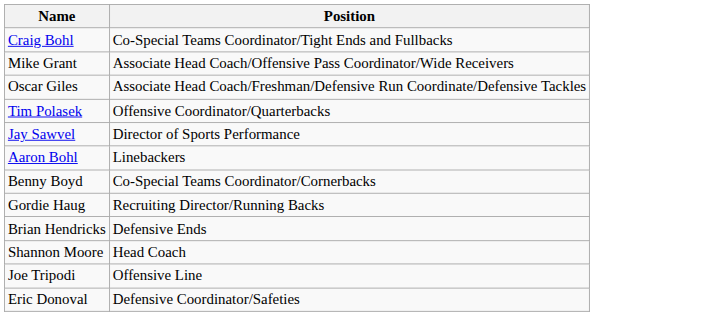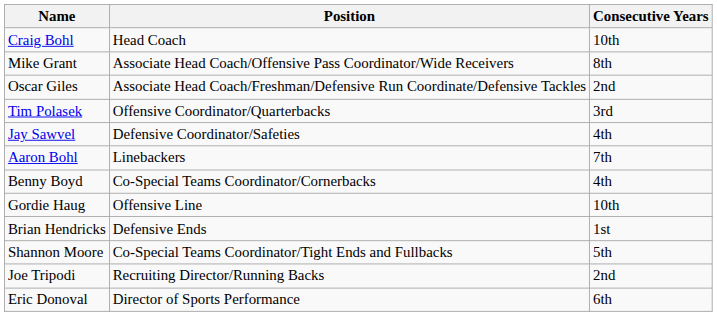+ column: (651, 16)
(283, 39) Co-Special Teams Coordinator/Tight Ends and Fullbacks -> (149, 39) Head Coach
(206, 134) Director of Sports Performance -> (206, 134) Defensive Coordinator/Safeties
(218, 205) Recruiting Director/Running Backs -> (157, 205) Offensive Line
(149, 252) Head Coach -> (283, 252) Co-Special Teams Coordinator/Tight Ends and Fullbacks
(157, 275) Offensive Line -> (218, 275) Recruiting Director/Running Backs
(206, 299) Defensive Coordinator/Safeties -> (206, 299) Director of Sports Performance
